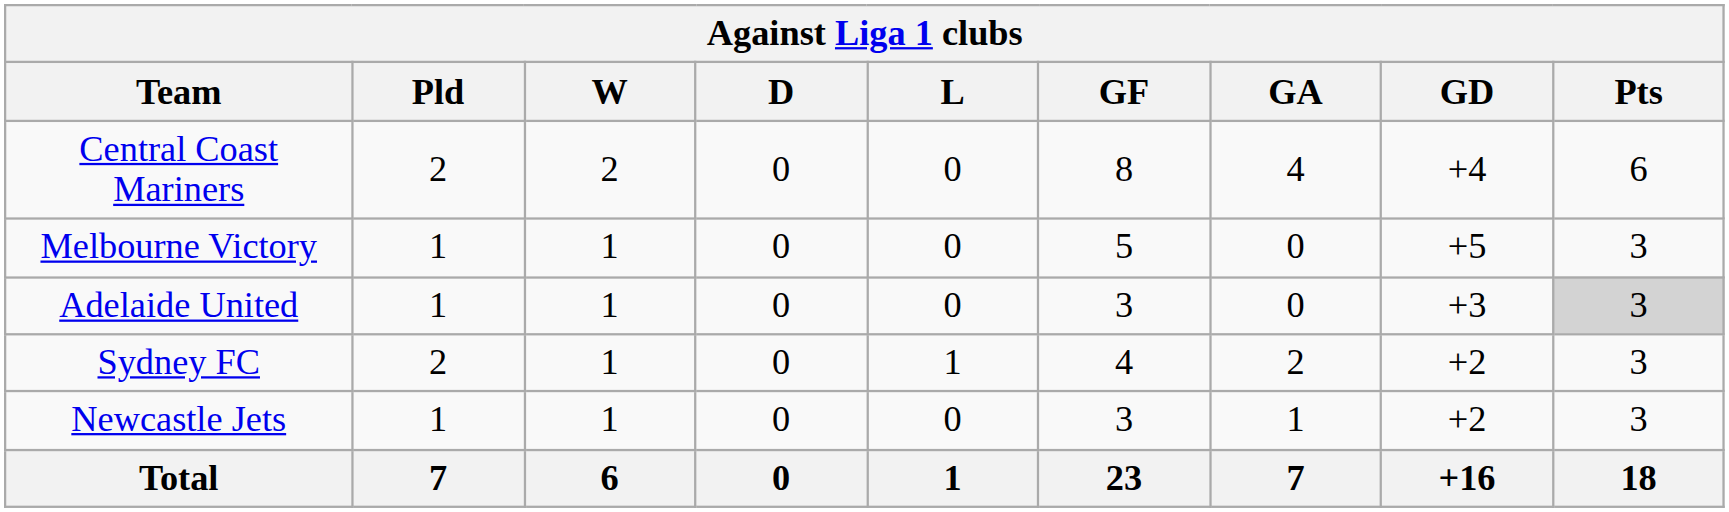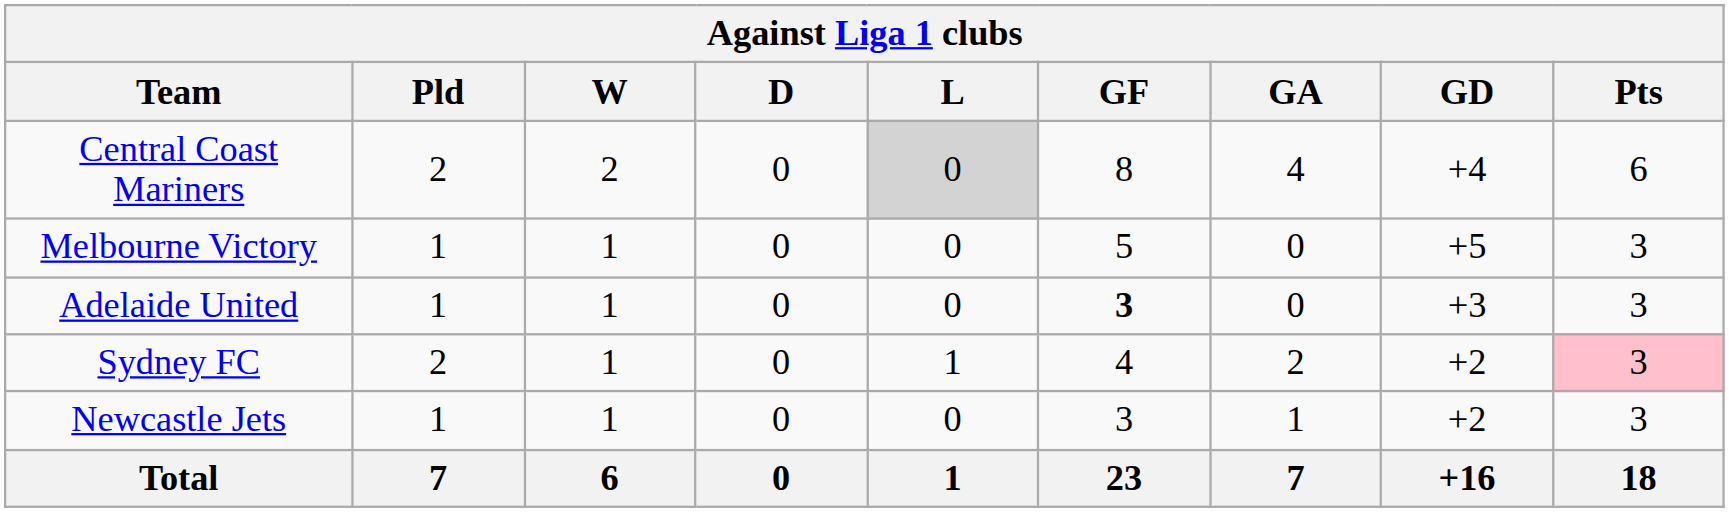(953, 168) no background -> (953, 168) lightgrey background
(1124, 304) normal -> (1124, 304) bold
(1639, 304) lightgrey background -> (1639, 304) no background
(1639, 362) no background -> (1639, 362) pink background
